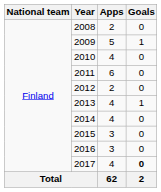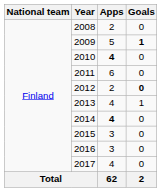(141, 42) normal -> (141, 42) bold
(112, 57) normal -> (112, 57) bold
(141, 88) normal -> (141, 88) bold
(112, 118) normal -> (112, 118) bold
(141, 164) bold -> (141, 164) normal
